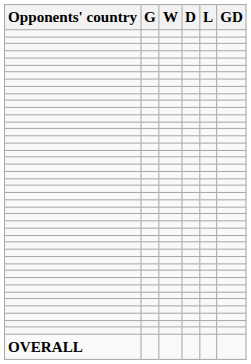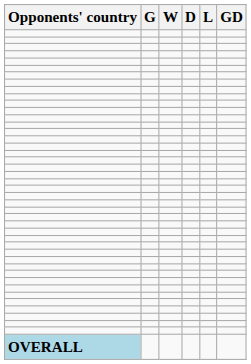(45, 347) no background -> (45, 347) lightblue background
